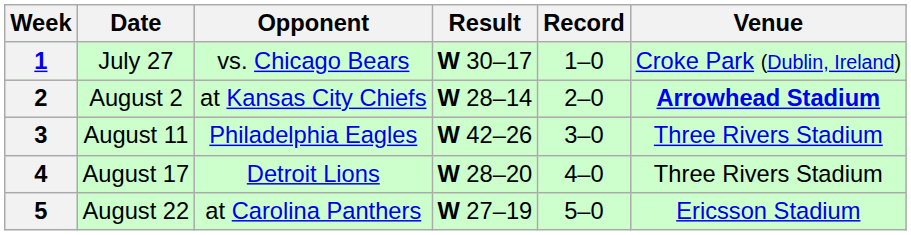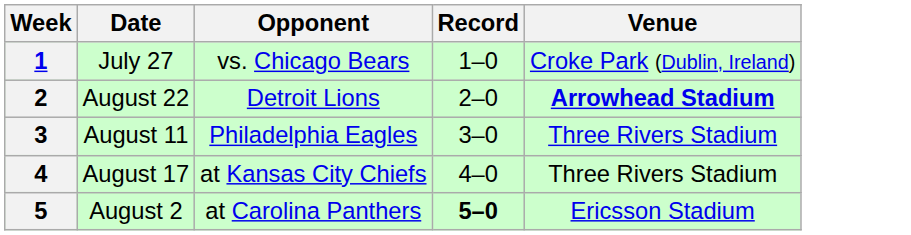- column: (485, 23)
(136, 98) August 2 -> (136, 98) August 22
(313, 98) at Kansas City Chiefs -> (313, 98) Detroit Lions
(313, 173) Detroit Lions -> (313, 173) at Kansas City Chiefs
(136, 211) August 22 -> (136, 211) August 2
(584, 211) normal -> (478, 211) bold
